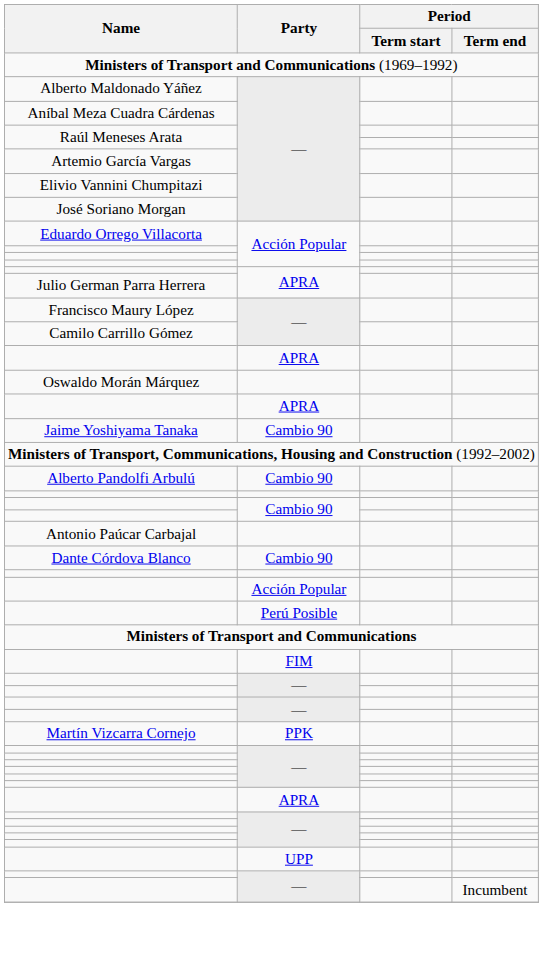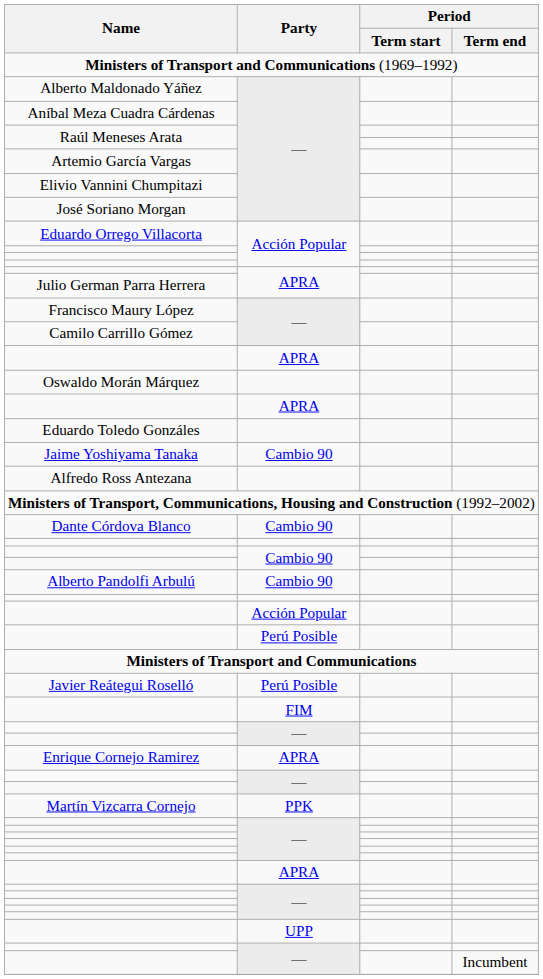+ row: (121, 430)
+ row: (121, 478)
rows swapped: (121, 557) <-> (121, 478)
- row: (121, 533)
+ row: (121, 685)
+ row: (121, 757)
